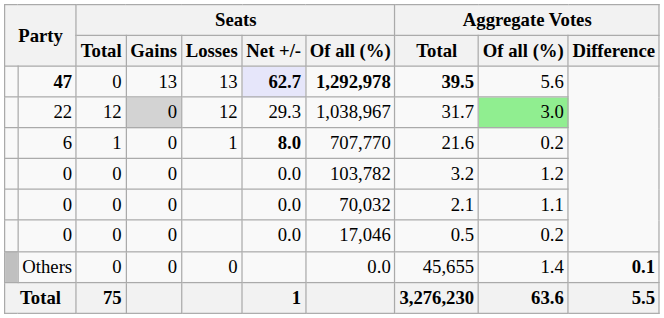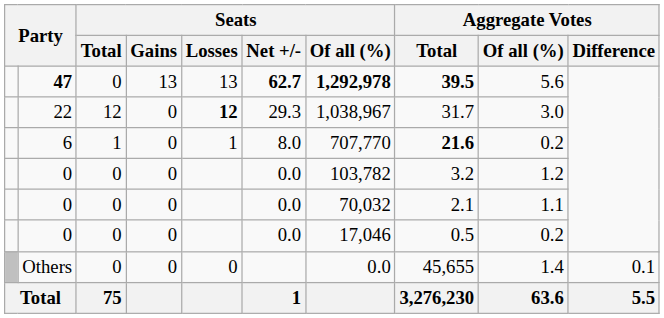(285, 81) lavender background -> (285, 81) no background
(172, 112) lightgrey background -> (172, 112) no background
(228, 112) normal -> (228, 112) bold
(552, 112) lightgreen background -> (552, 112) no background
(289, 143) bold -> (289, 143) normal
(458, 143) normal -> (458, 143) bold
(643, 266) bold -> (643, 266) normal
